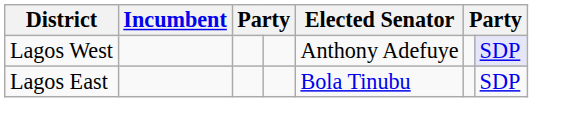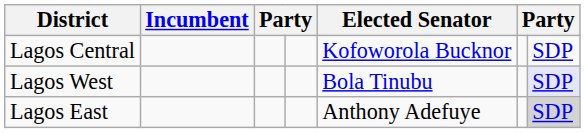+ row: (72, 50)
(380, 50) Anthony Adefuye -> (377, 81) Bola Tinubu
(356, 81) Bola Tinubu -> (401, 112) Anthony Adefuye
(500, 81) no background -> (553, 112) lightgrey background
